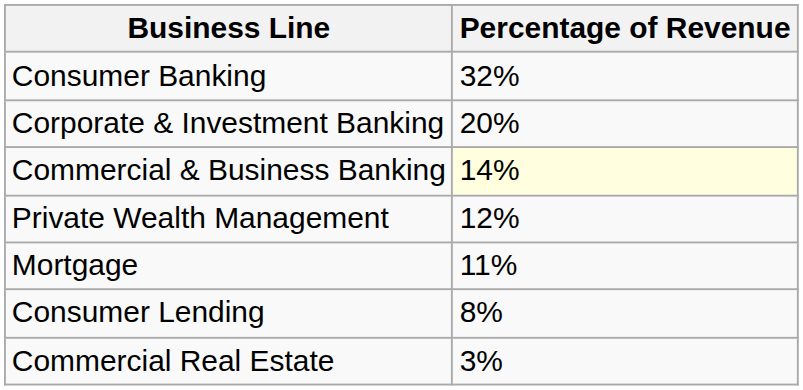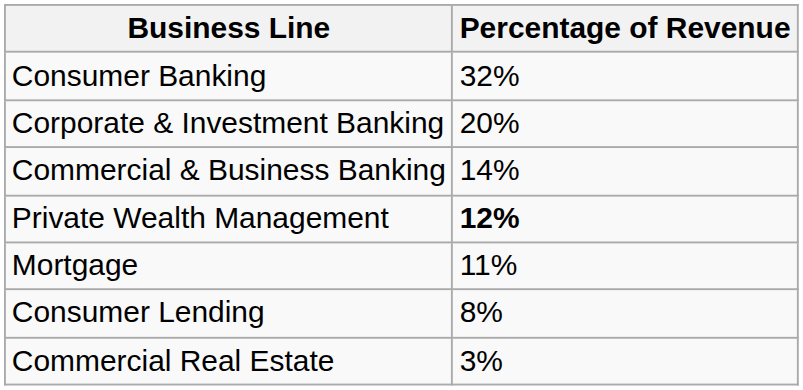(490, 170) lightyellow background -> (490, 170) no background
(490, 218) normal -> (490, 218) bold
